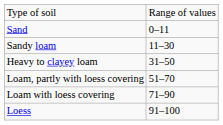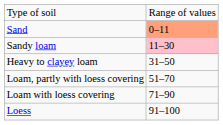(159, 29) no background -> (159, 29) lightsalmon background
(162, 45) no background -> (162, 45) pink background
